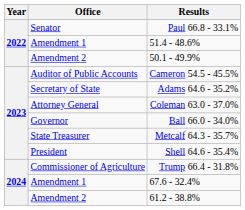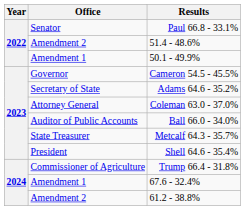(58, 43) Amendment 1 -> (58, 43) Amendment 2
(58, 58) Amendment 2 -> (58, 58) Amendment 1
(84, 74) Auditor of Public Accounts -> (49, 74) Governor
(49, 120) Governor -> (84, 120) Auditor of Public Accounts
